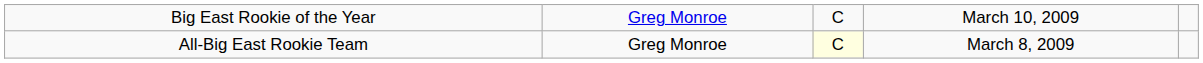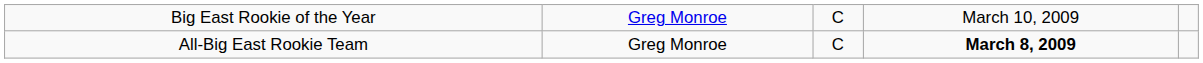(838, 44) lightyellow background -> (838, 44) no background
(1021, 44) normal -> (1021, 44) bold
